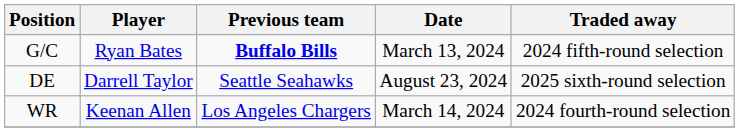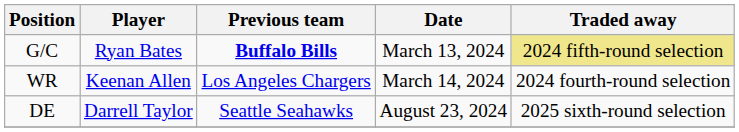(623, 50) no background -> (623, 50) khaki background
rows swapped: (42, 111) <-> (42, 80)
